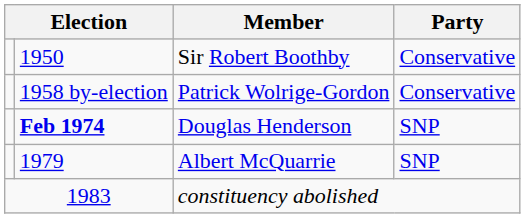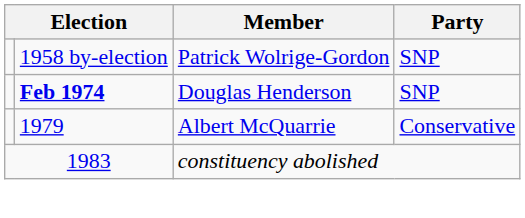- row: (264, 56)
(457, 91) Conservative -> (420, 56) SNP
(420, 160) SNP -> (457, 126) Conservative
